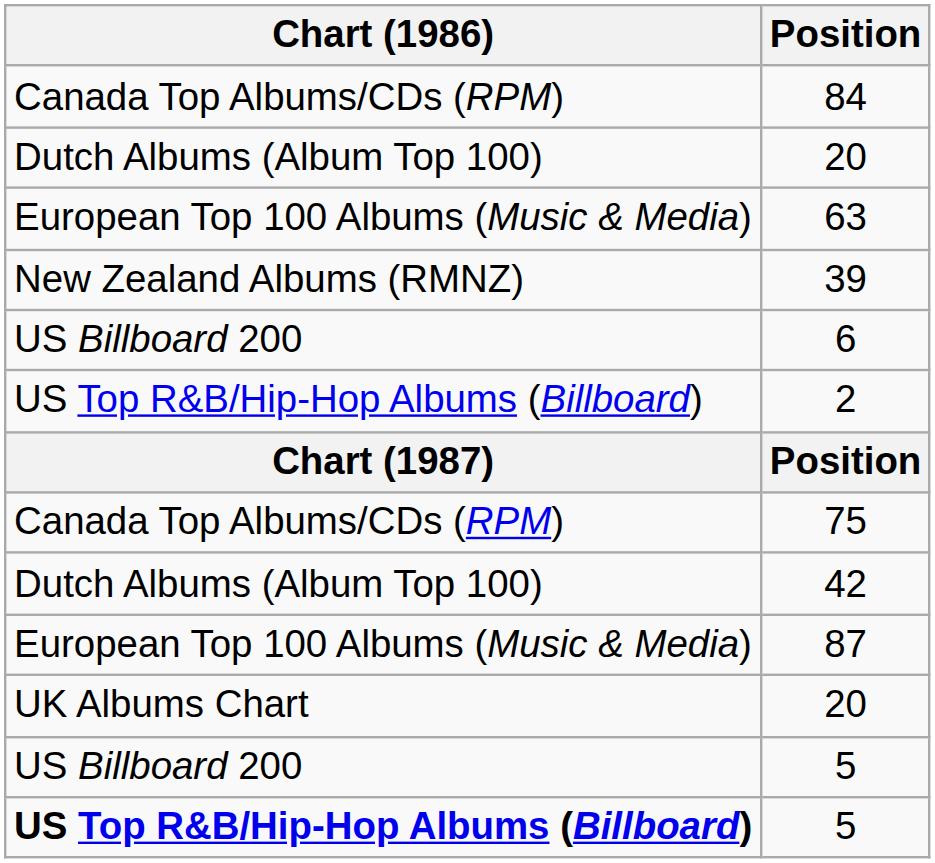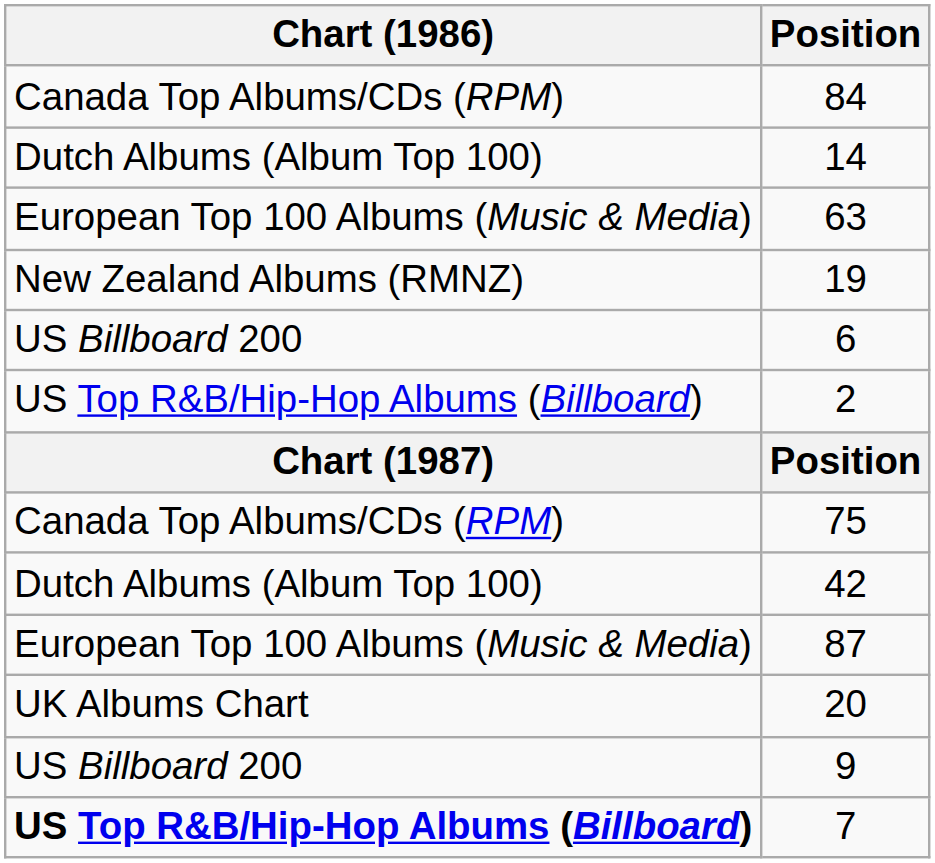(846, 156) 20 -> (846, 156) 14
(846, 278) 39 -> (846, 278) 19
(846, 765) 5 -> (846, 765) 9
(846, 826) 5 -> (846, 826) 7
